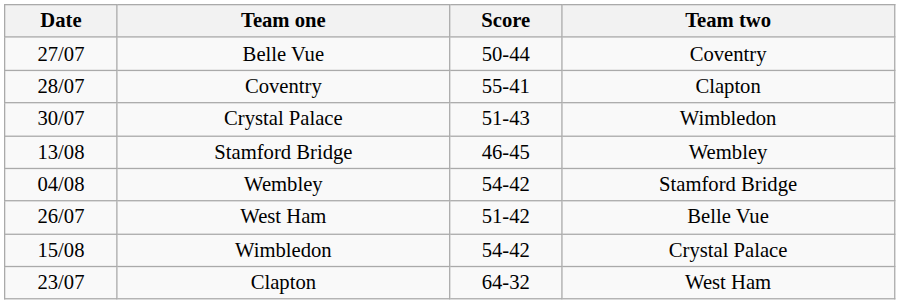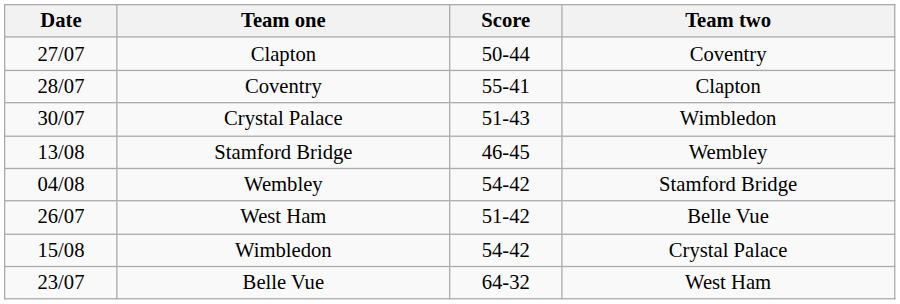(283, 53) Belle Vue -> (283, 53) Clapton
(283, 282) Clapton -> (283, 282) Belle Vue
